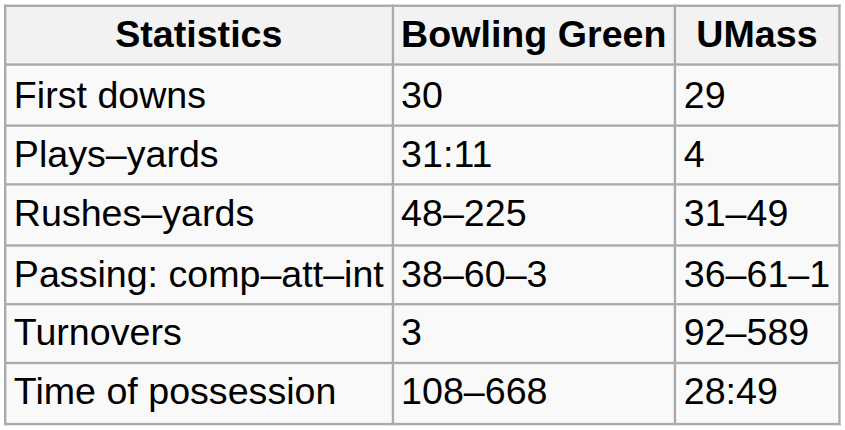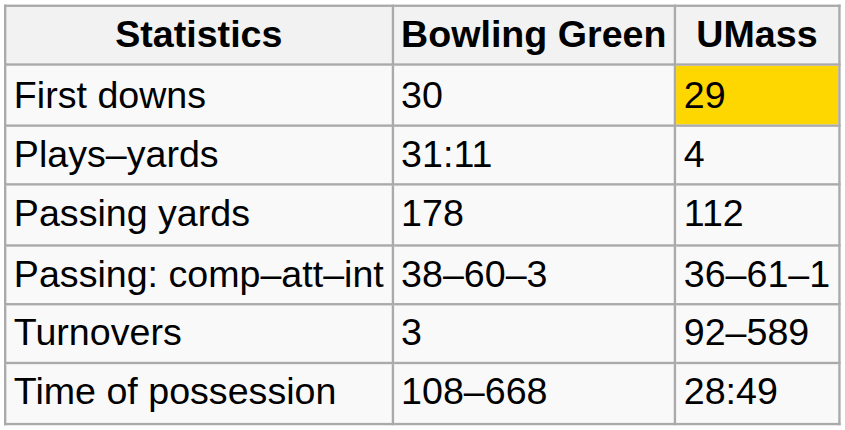(705, 94) no background -> (705, 94) gold background
- row: (134, 213)
+ row: (132, 213)
